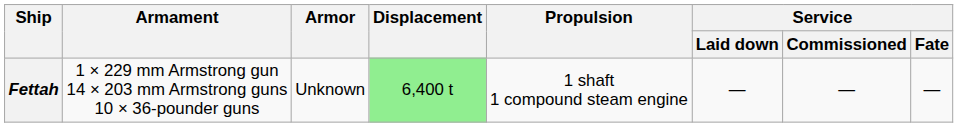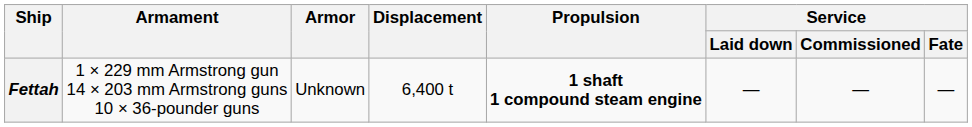(428, 90) lightgreen background -> (428, 90) no background
(589, 90) normal -> (596, 90) bold
